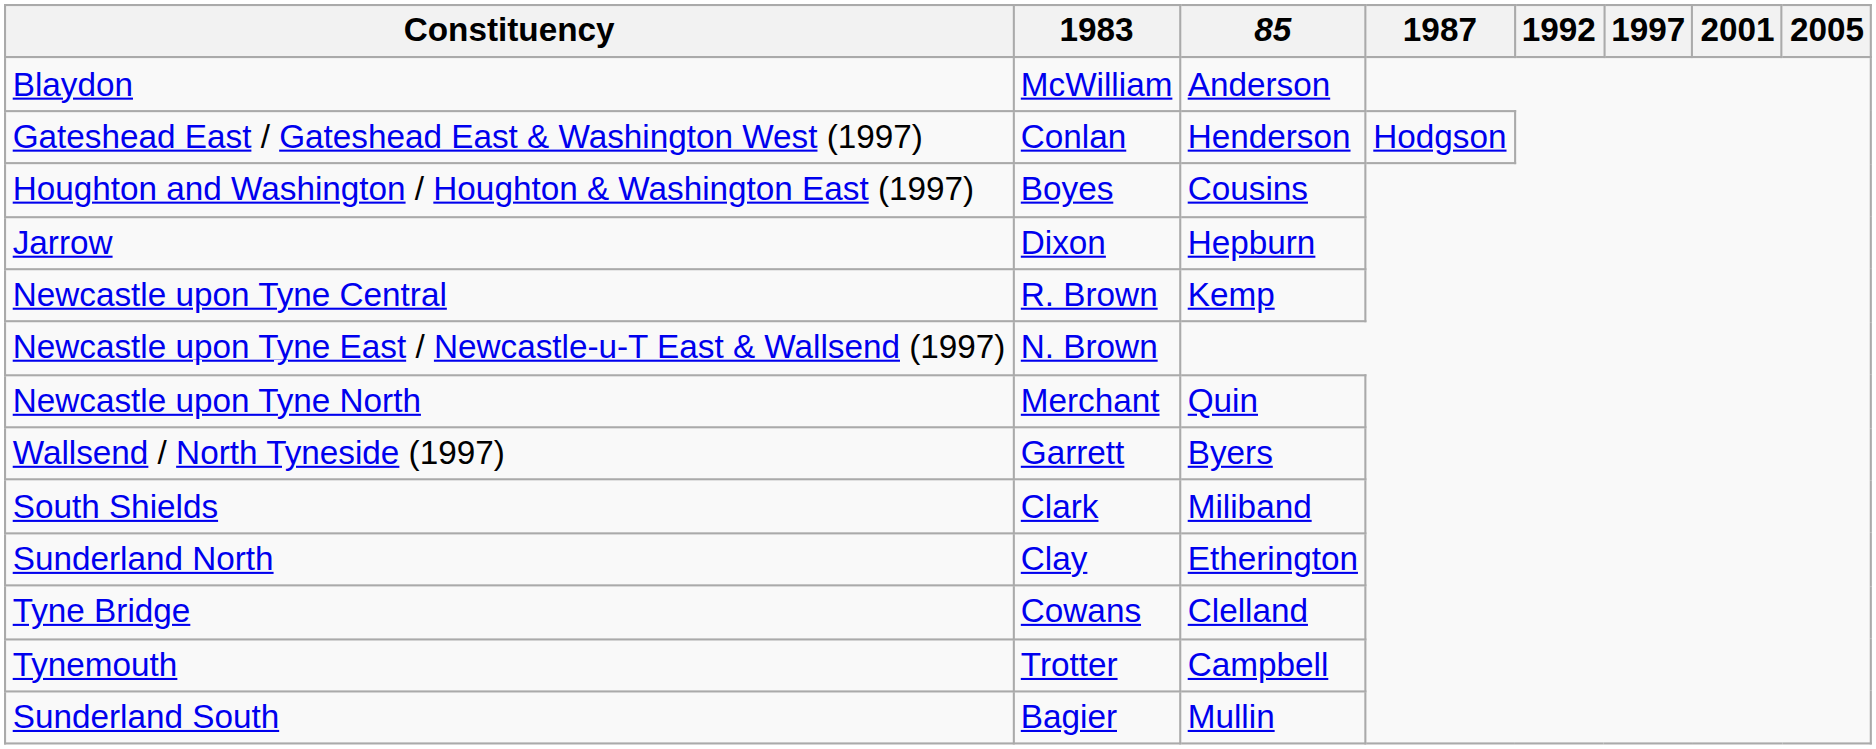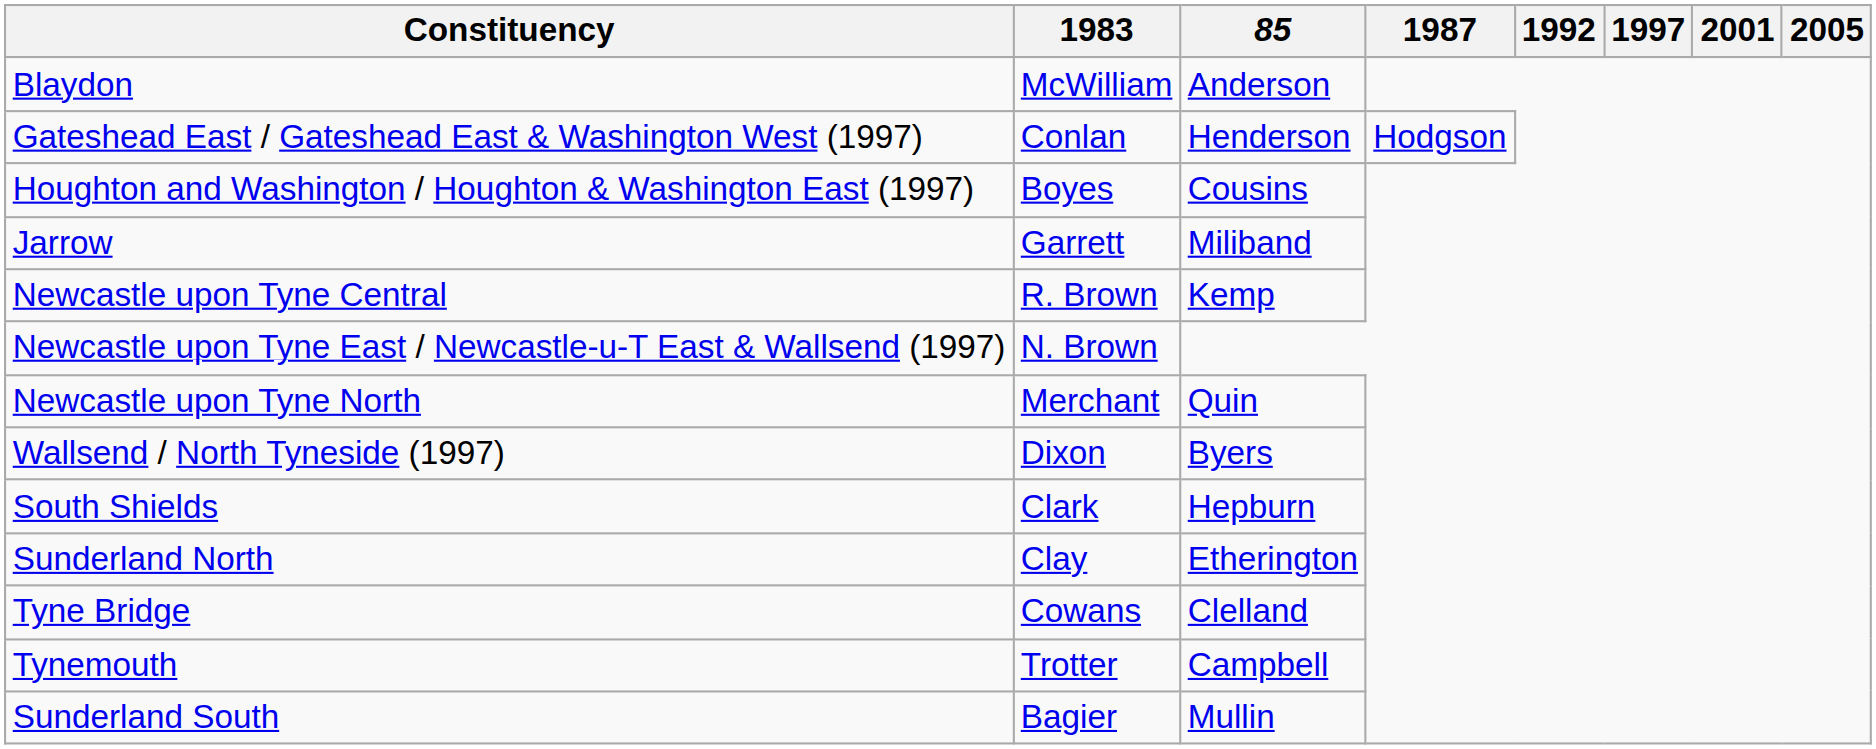(1063, 242) Dixon -> (1073, 242) Garrett
(1252, 242) Hepburn -> (1250, 242) Miliband
(1073, 453) Garrett -> (1063, 453) Dixon
(1250, 505) Miliband -> (1252, 505) Hepburn
